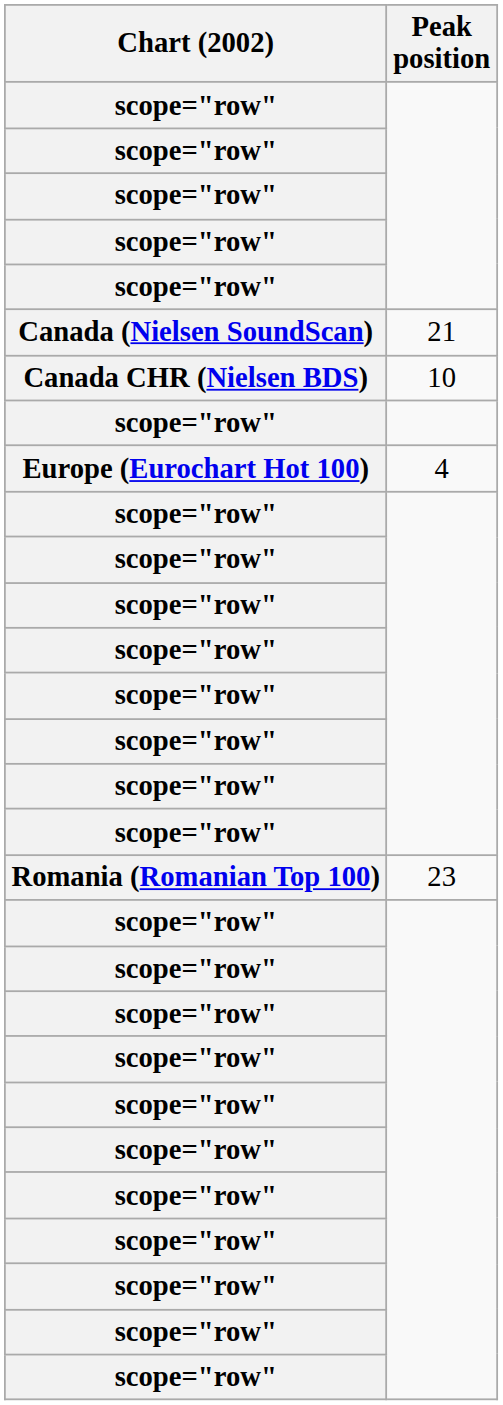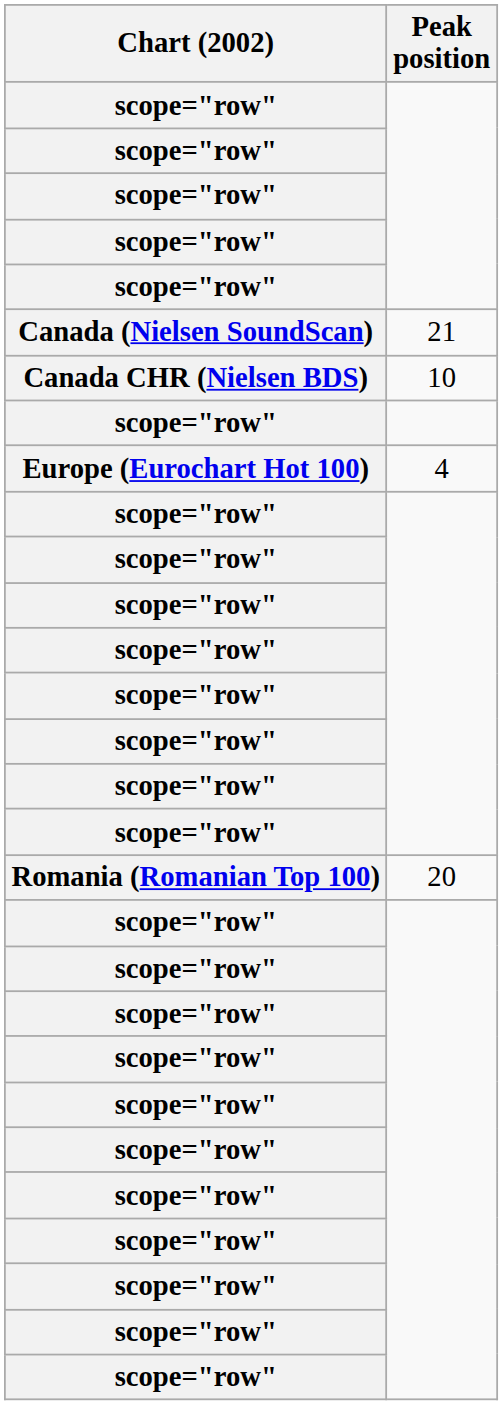(442, 877) 23 -> (442, 877) 20
